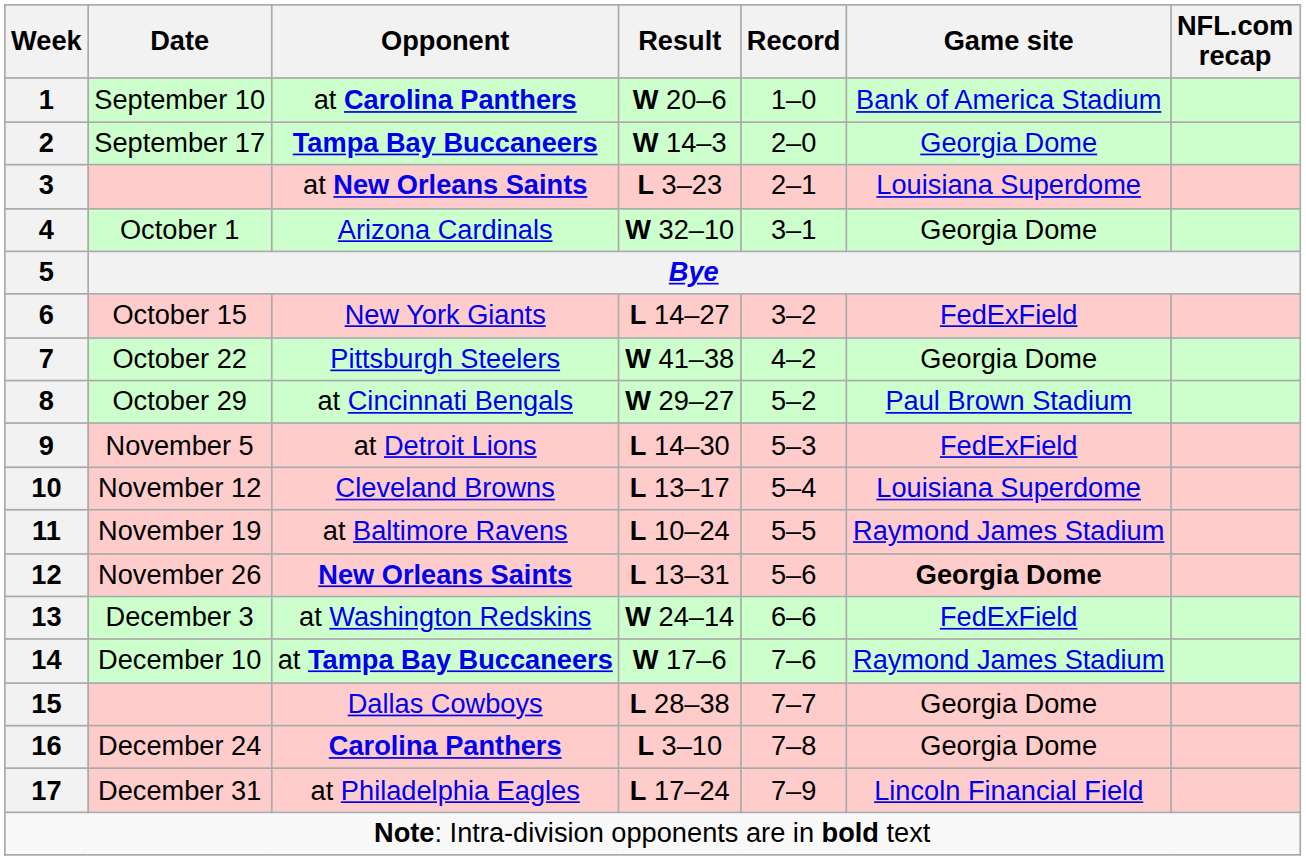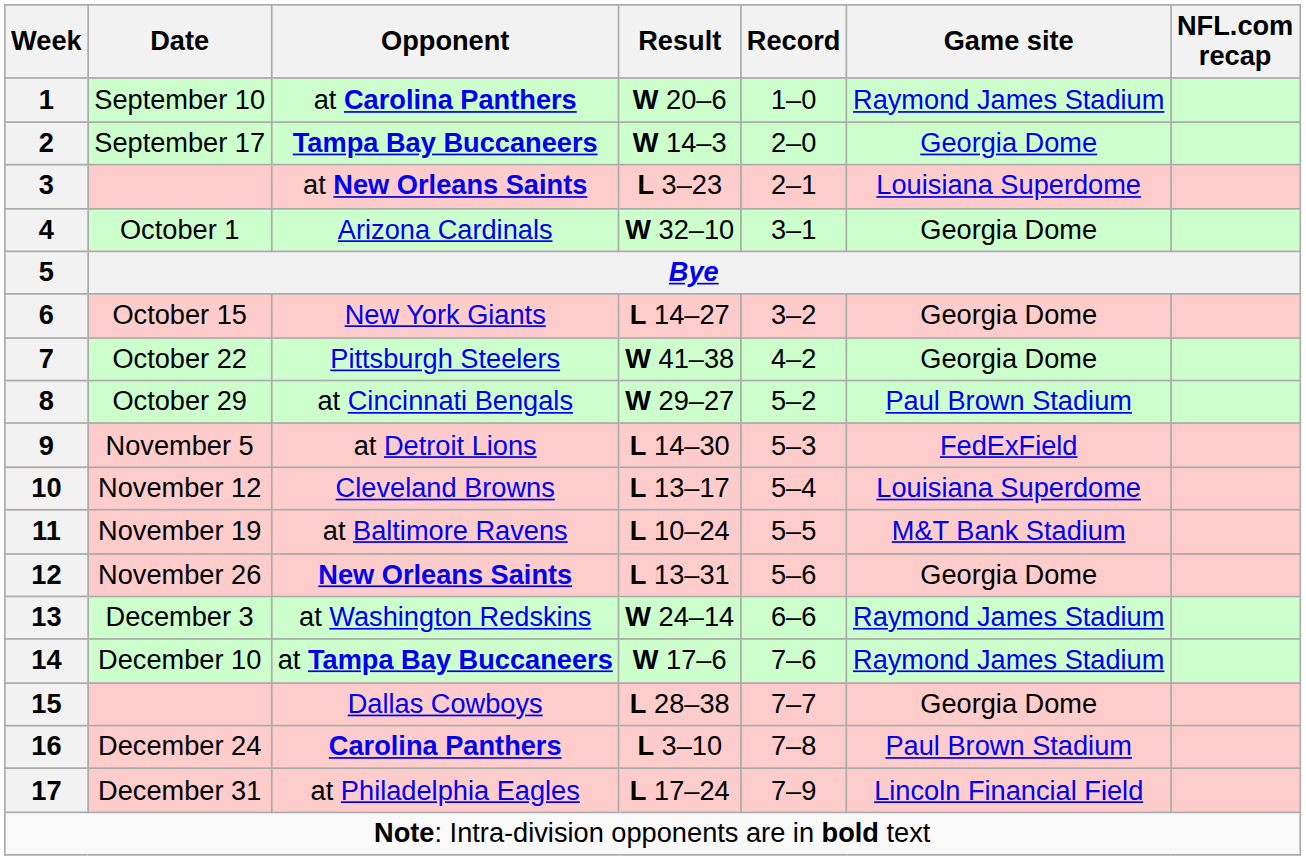(1009, 99) Bank of America Stadium -> (1009, 99) Raymond James Stadium
(1009, 315) FedExField -> (1009, 315) Georgia Dome
(1009, 531) Raymond James Stadium -> (1009, 531) M&T Bank Stadium
(1009, 574) bold -> (1009, 574) normal
(1009, 617) FedExField -> (1009, 617) Raymond James Stadium
(1009, 746) Georgia Dome -> (1009, 746) Paul Brown Stadium
